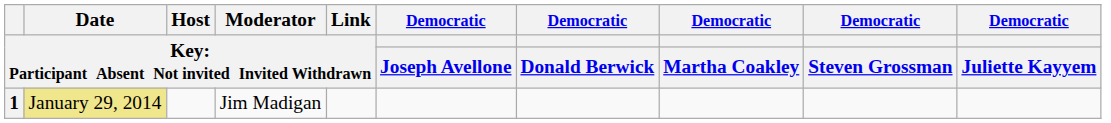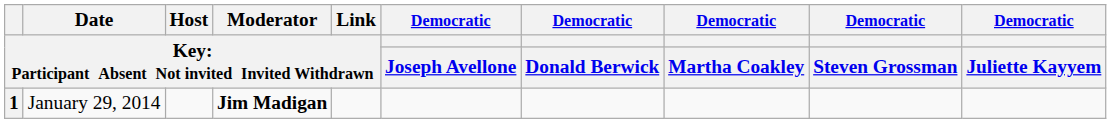(95, 103) khaki background -> (94, 103) no background
(270, 103) normal -> (272, 103) bold
